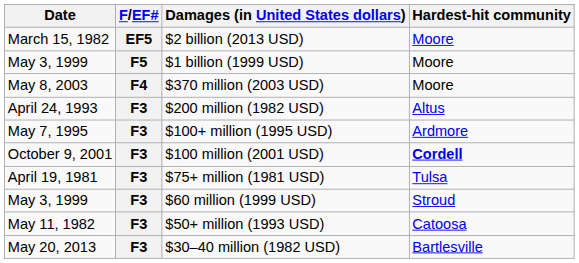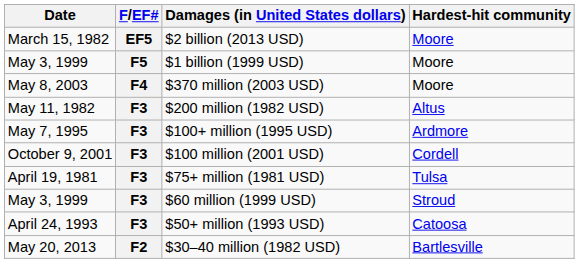(53, 108) April 24, 1993 -> (51, 108) May 11, 1982
(437, 154) bold -> (435, 154) normal
(51, 223) May 11, 1982 -> (53, 223) April 24, 1993
(139, 246) F3 -> (139, 246) F2
